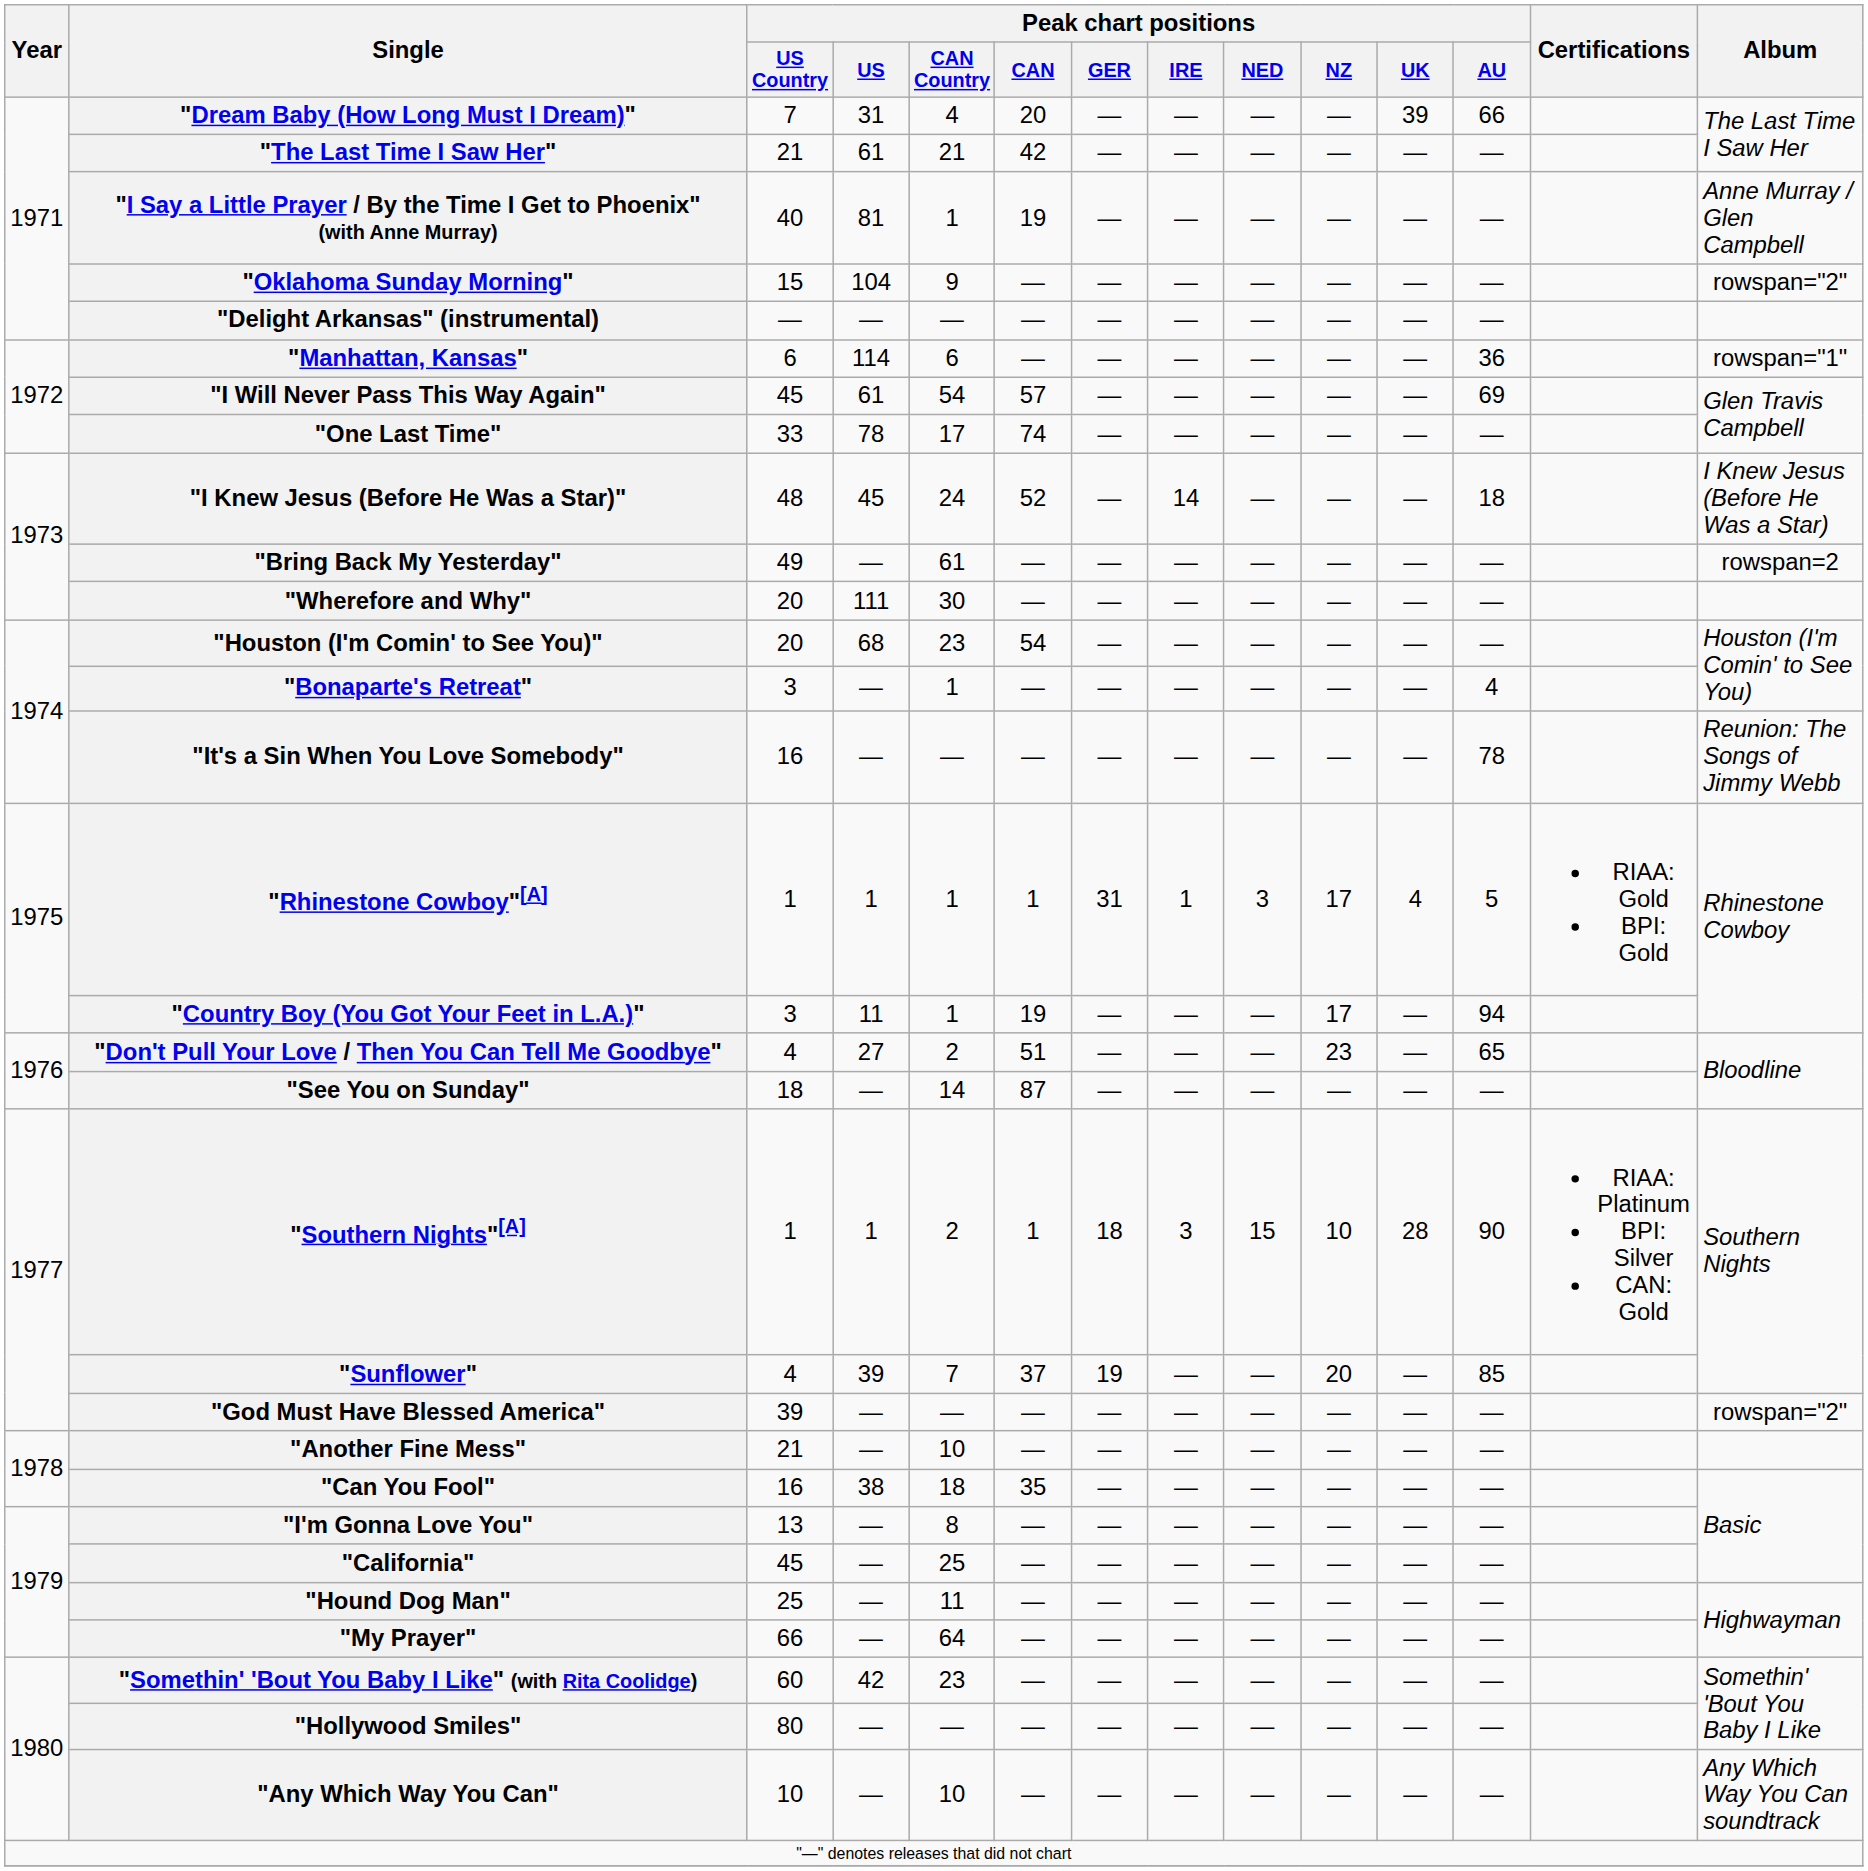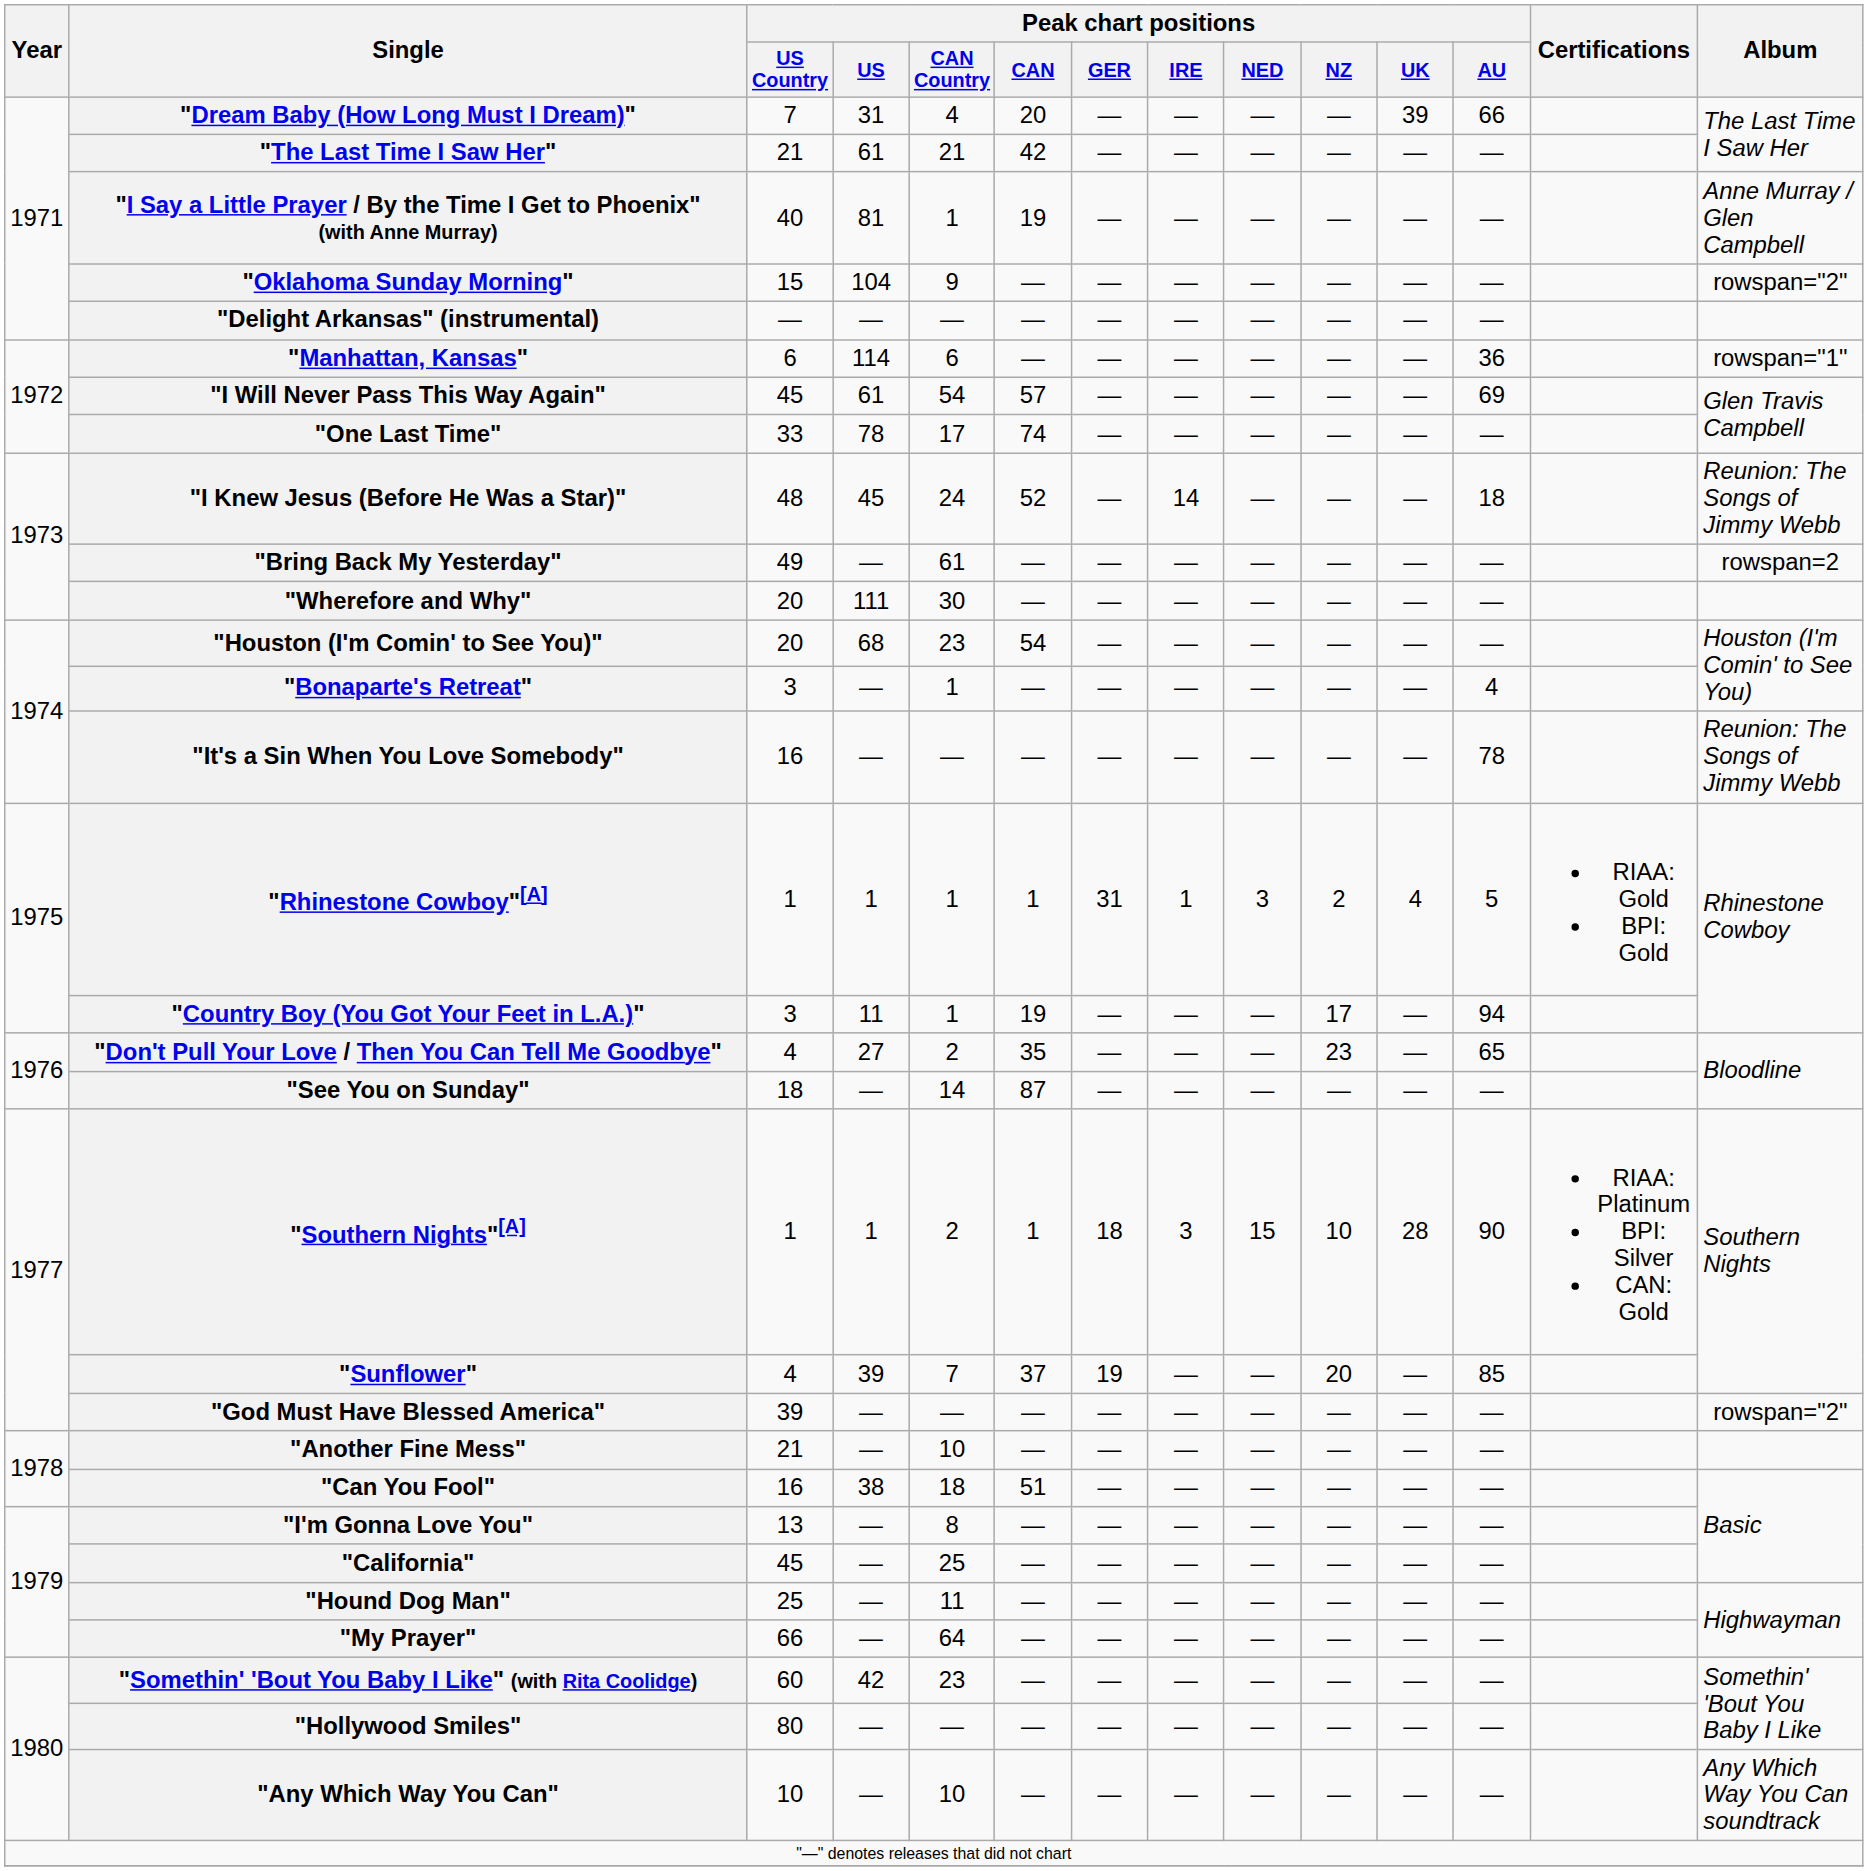(1774, 498) I Knew Jesus (Before He Was a Star) -> (1775, 498) Reunion: The Songs of Jimmy Webb
(1339, 898) 17 -> (1339, 898) 2
(1033, 1051) 51 -> (1033, 1051) 35
(1033, 1487) 35 -> (1033, 1487) 51
